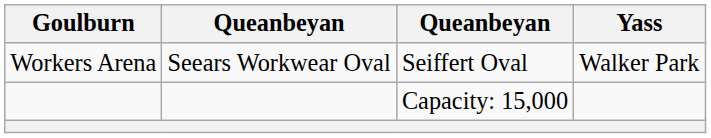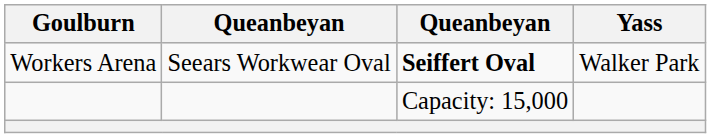(465, 62) normal -> (468, 62) bold
